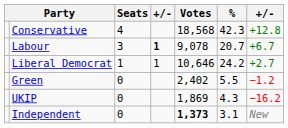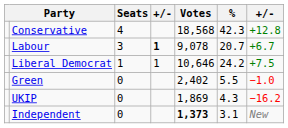(262, 64) +2.7 -> (262, 64) +7.5
(262, 81) −1.2 -> (262, 81) −1.0
